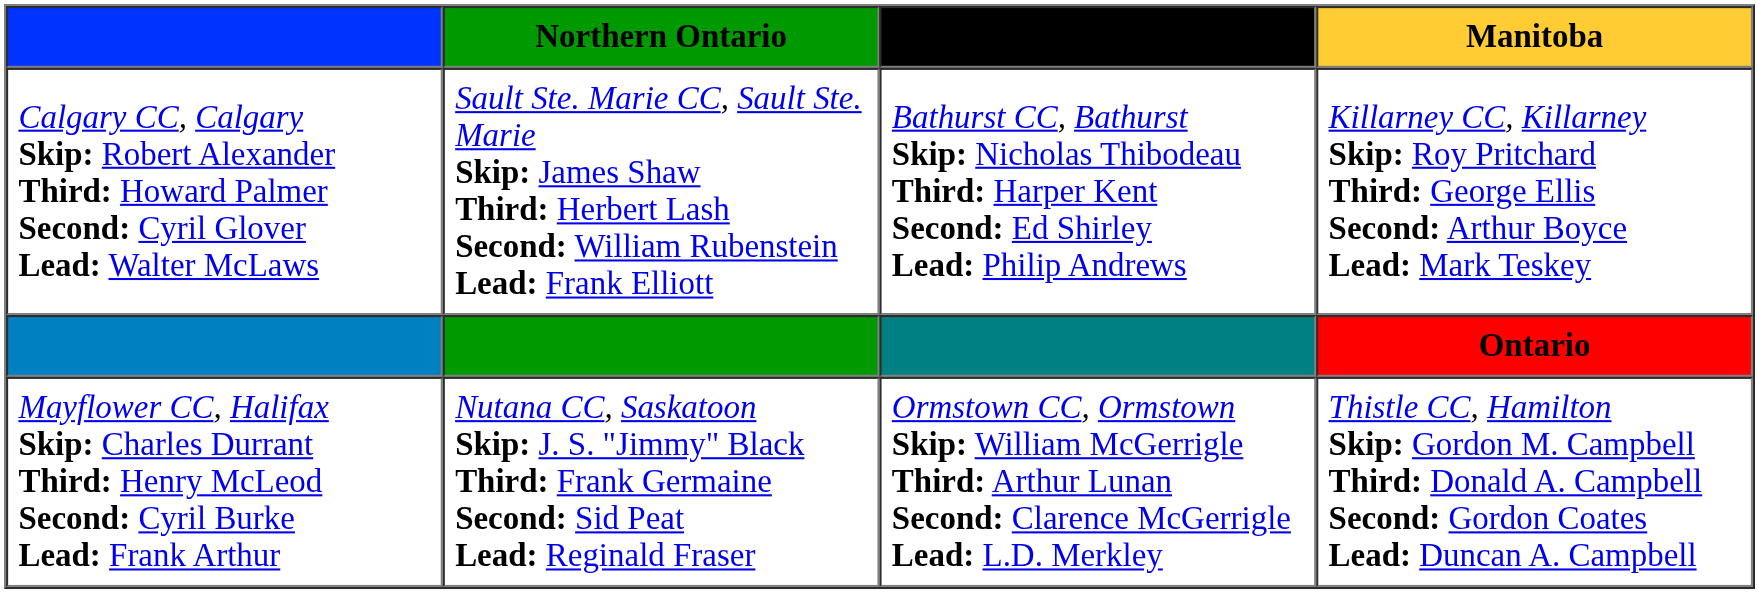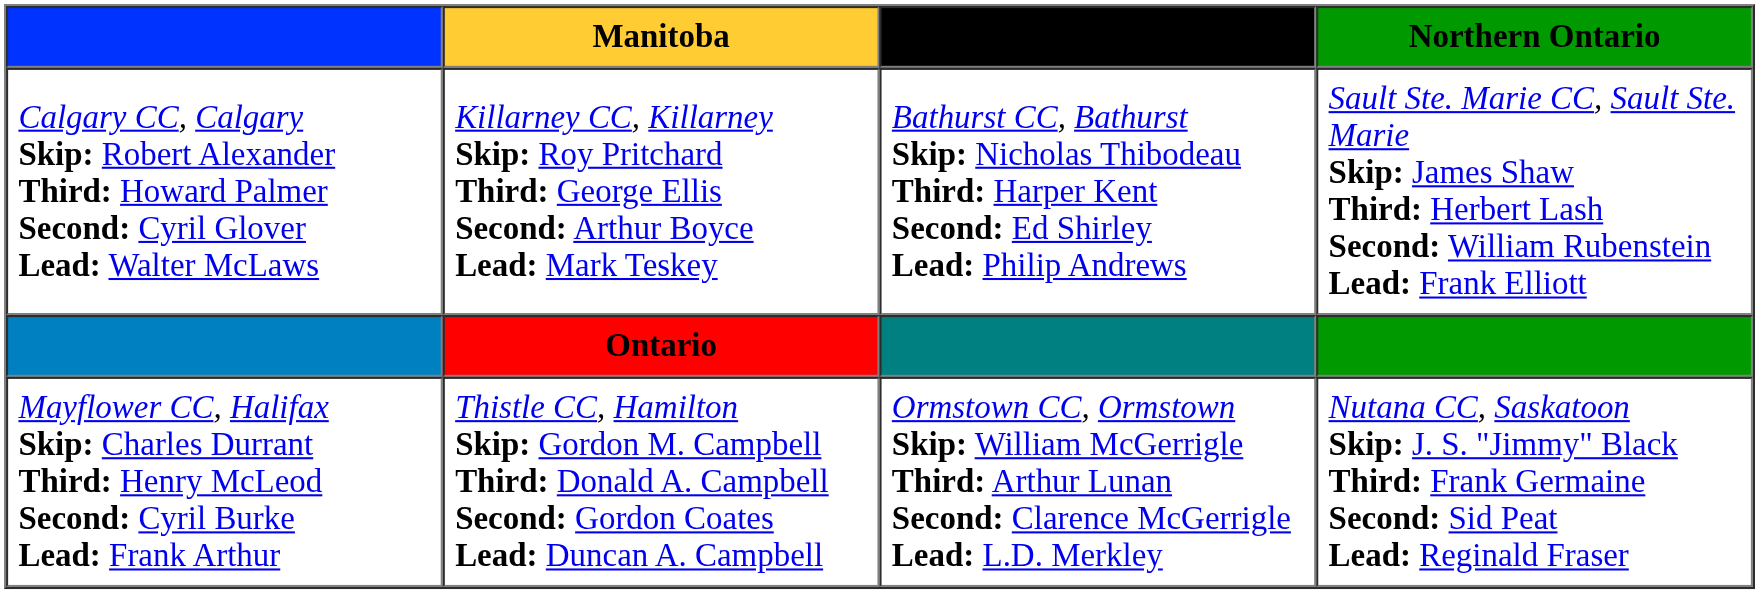columns swapped: (1535, 36) <-> (661, 36)
